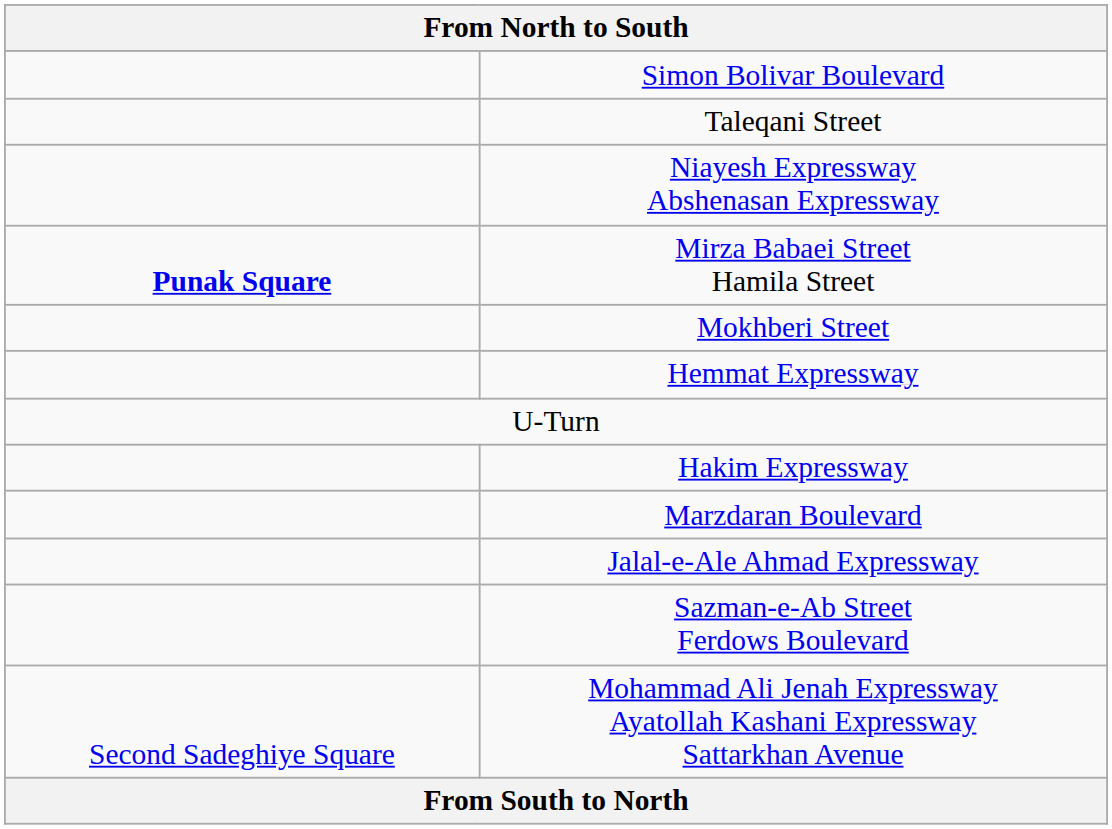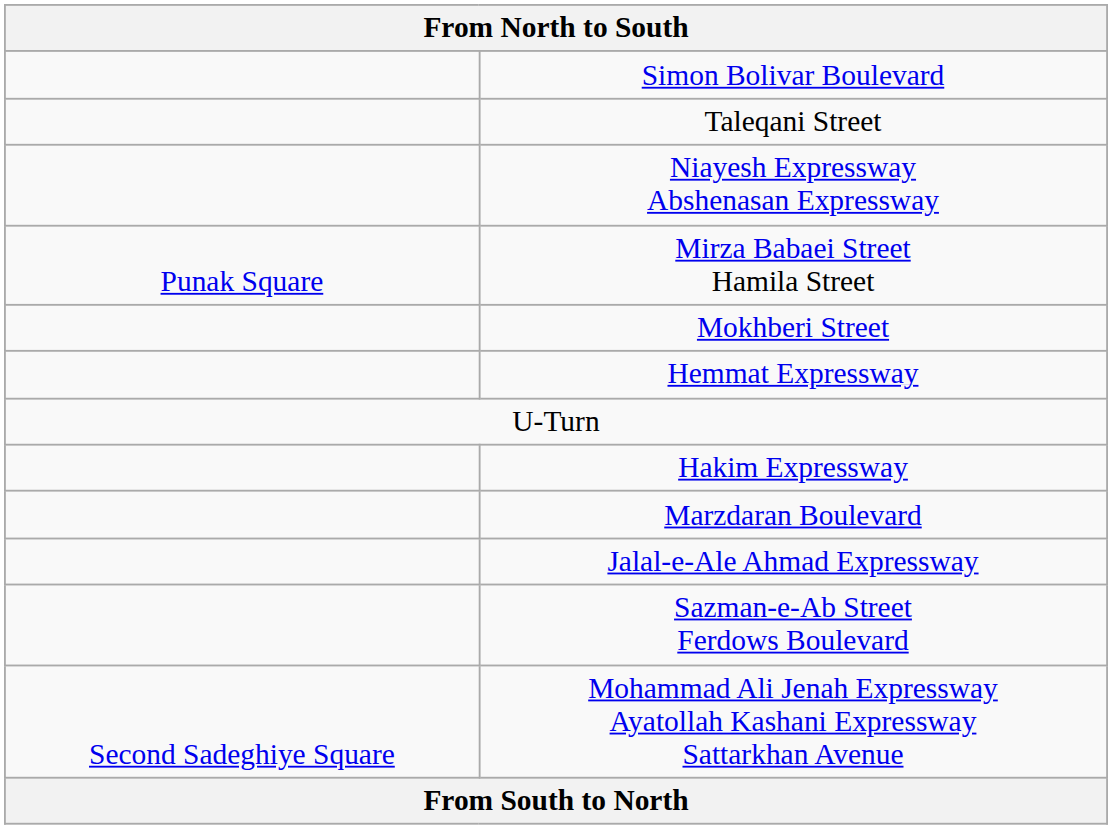(242, 280) bold -> (242, 280) normal
